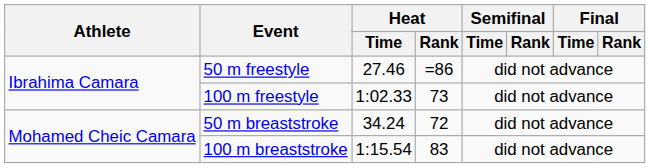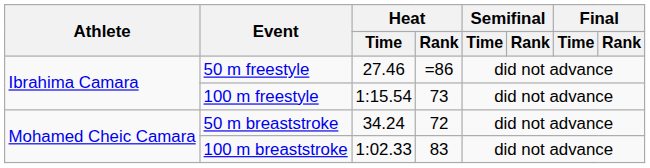(384, 97) 1:02.33 -> (384, 97) 1:15.54
(384, 150) 1:15.54 -> (384, 150) 1:02.33
